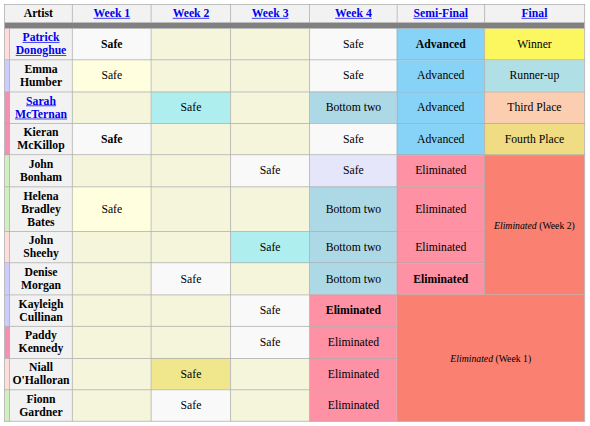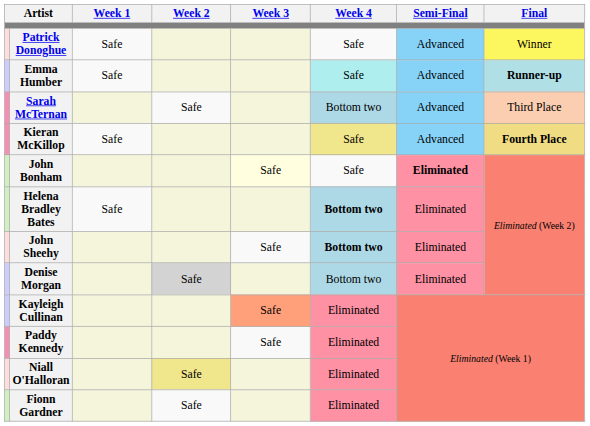(112, 44) bold -> (112, 44) normal
(441, 44) bold -> (440, 44) normal
(112, 75) lightyellow background -> (112, 75) no background
(353, 75) no background -> (354, 75) paleturquoise background
(534, 75) normal -> (534, 75) bold
(191, 107) paleturquoise background -> (191, 107) no background
(112, 139) bold -> (112, 139) normal
(353, 139) no background -> (354, 139) khaki background
(534, 139) normal -> (534, 139) bold
(270, 170) no background -> (271, 170) lightyellow background
(353, 170) lavender background -> (354, 170) no background
(441, 170) normal -> (440, 170) bold
(112, 209) lightyellow background -> (112, 209) no background
(353, 209) normal -> (354, 209) bold
(270, 247) paleturquoise background -> (271, 247) no background
(353, 247) normal -> (354, 247) bold
(191, 279) no background -> (191, 279) lightgrey background
(441, 279) bold -> (440, 279) normal
(270, 310) no background -> (271, 310) lightsalmon background
(353, 310) bold -> (354, 310) normal
